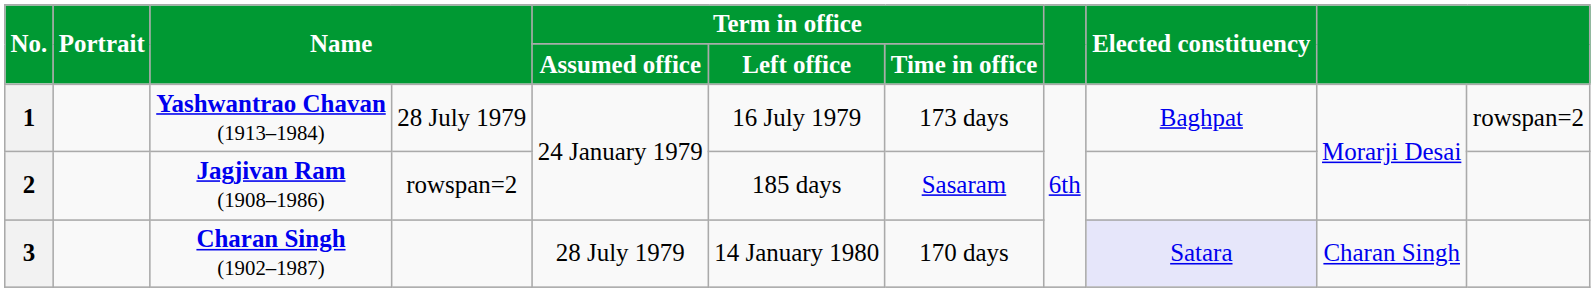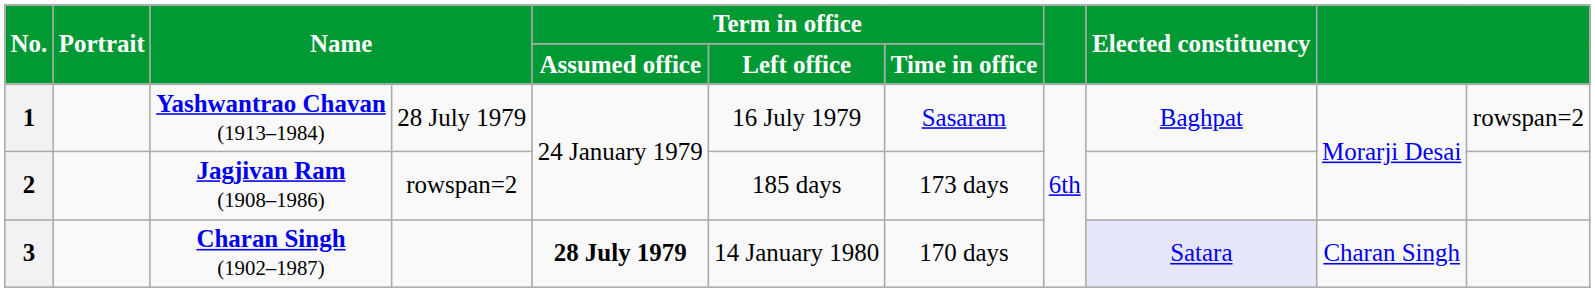(964, 117) 173 days -> (964, 117) Sasaram
(964, 185) Sasaram -> (964, 185) 173 days
(620, 252) normal -> (620, 252) bold
